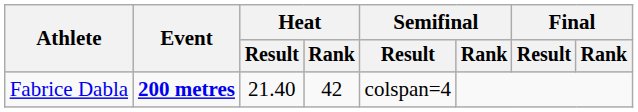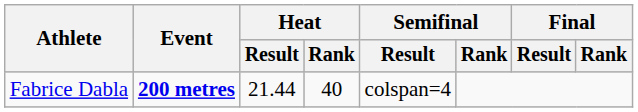(272, 89) 21.40 -> (272, 89) 21.44
(332, 89) 42 -> (332, 89) 40
